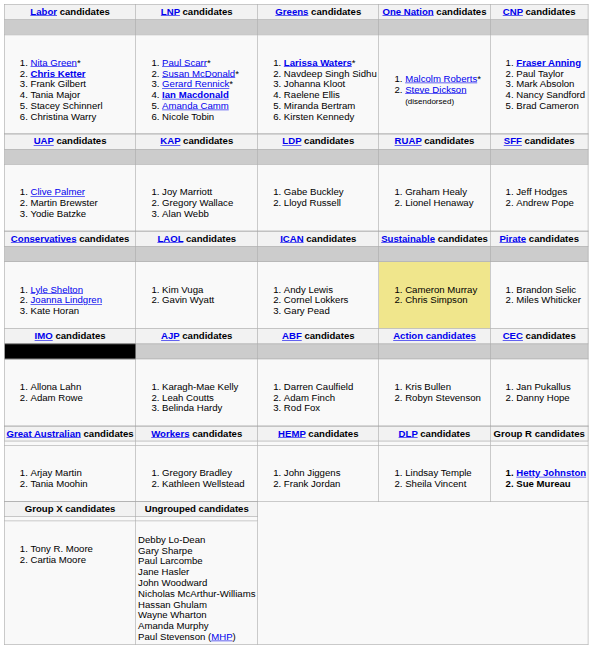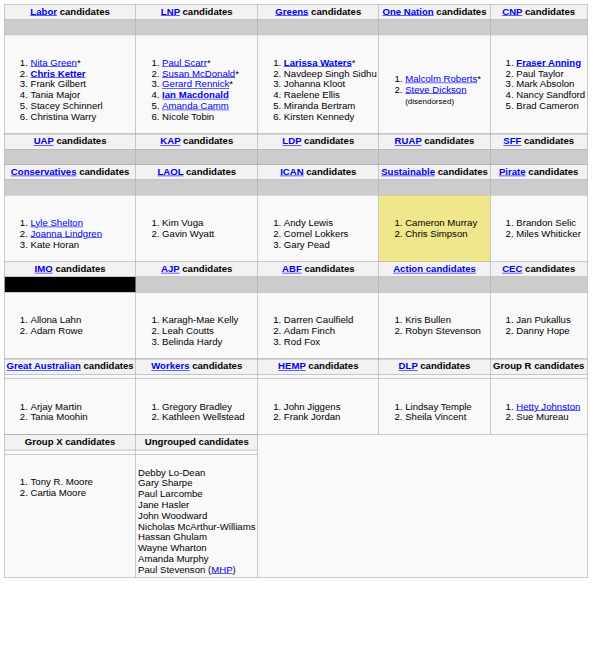- row: (70, 203)
(539, 479) bold -> (539, 412) normal
